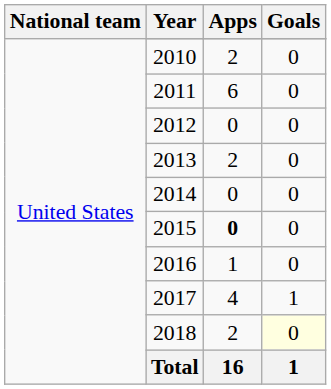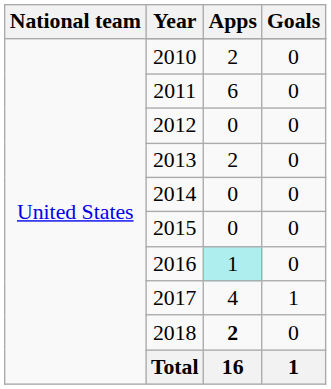(233, 228) bold -> (233, 228) normal
(233, 263) no background -> (233, 263) paleturquoise background
(233, 332) normal -> (233, 332) bold
(294, 332) lightyellow background -> (294, 332) no background
